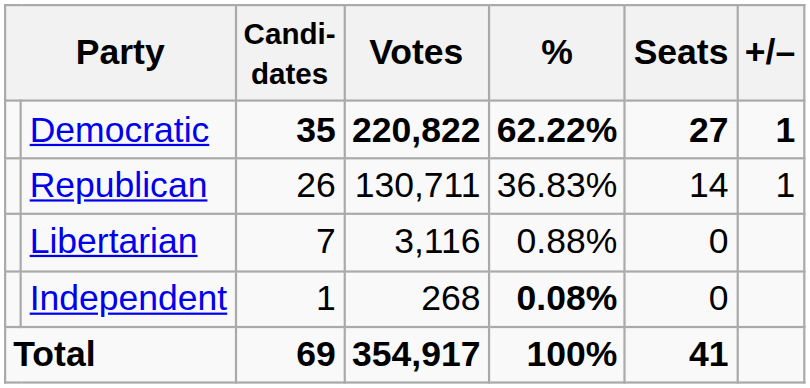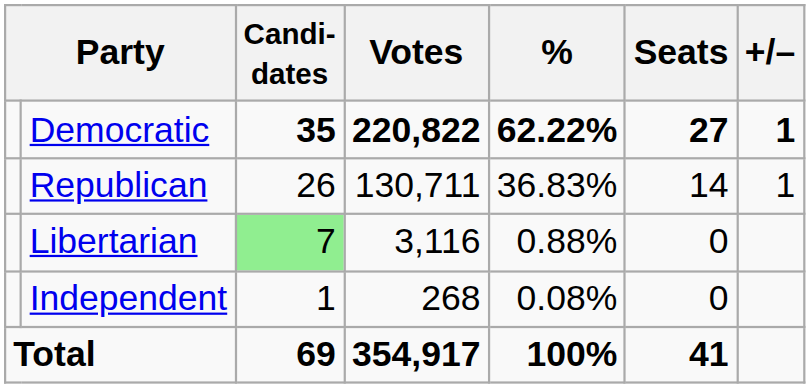(326, 241) no background -> (326, 241) lightgreen background
(567, 297) bold -> (567, 297) normal
